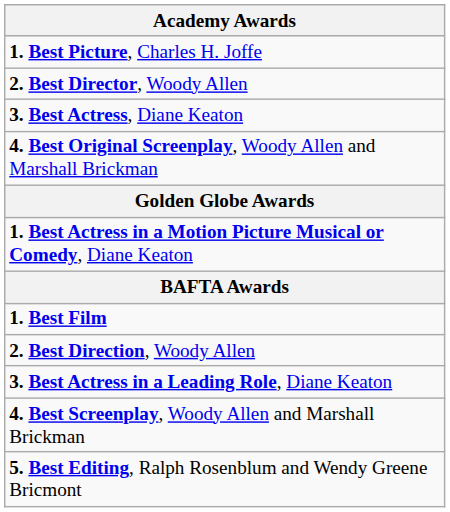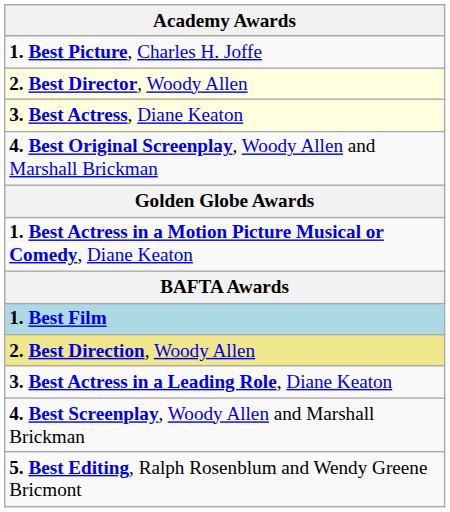(128, 83) no background -> (128, 83) lightyellow background
(126, 114) no background -> (126, 114) lightyellow background
(58, 318) no background -> (58, 318) lightblue background
(132, 349) no background -> (132, 349) khaki background
